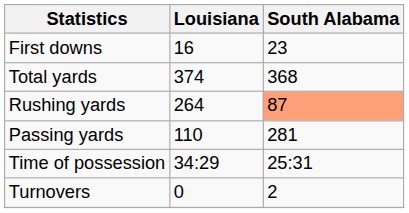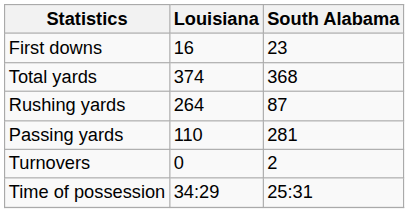(277, 105) lightsalmon background -> (277, 105) no background
rows swapped: (49, 192) <-> (87, 163)
